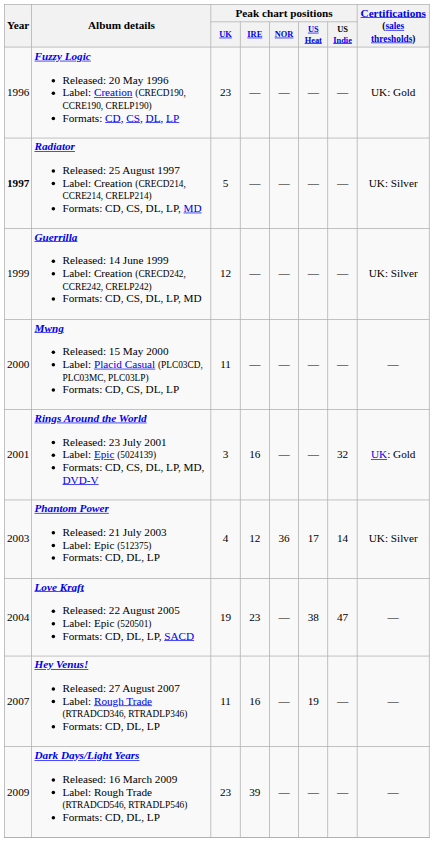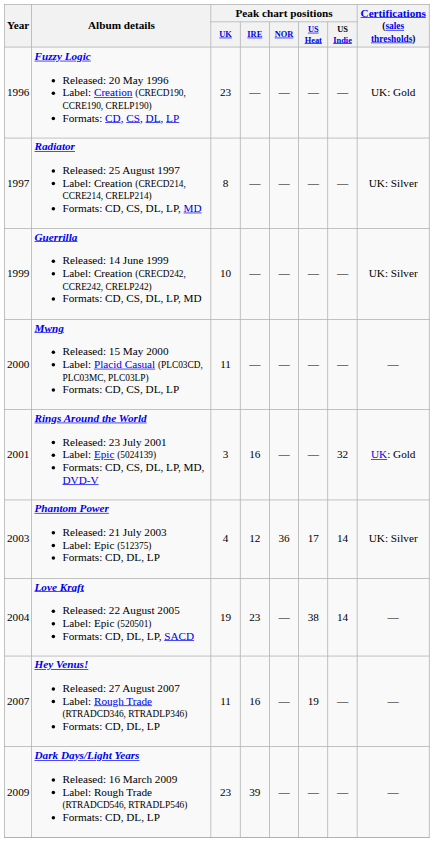(18, 183) bold -> (18, 183) normal
(226, 183) 5 -> (226, 183) 8
(226, 273) 12 -> (226, 273) 10
(343, 617) 47 -> (343, 617) 14
